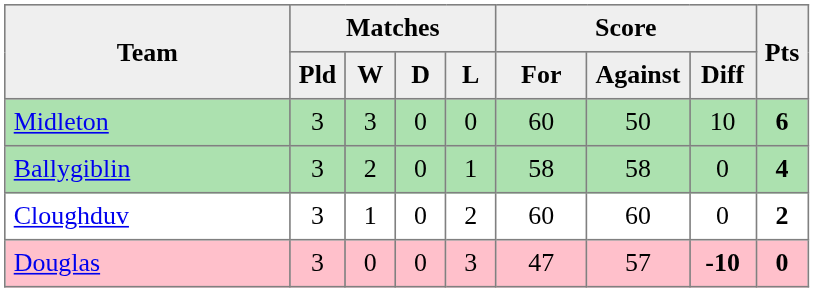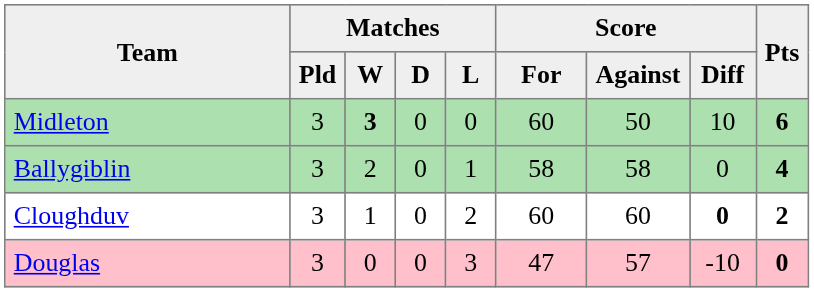(370, 121) normal -> (370, 121) bold
(723, 215) normal -> (723, 215) bold
(723, 262) bold -> (723, 262) normal
